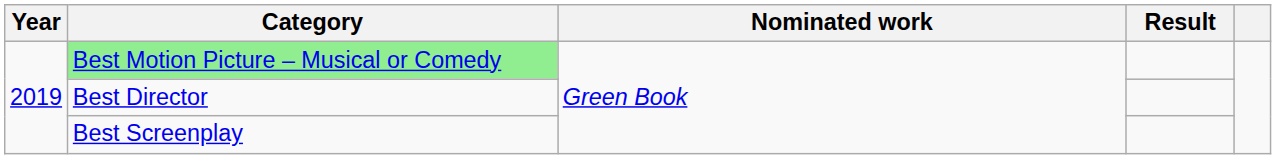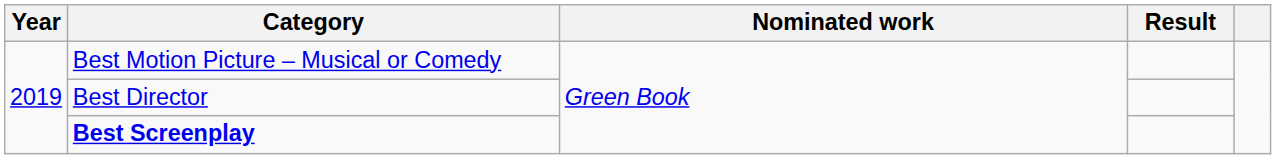(287, 60) lightgreen background -> (287, 60) no background
(158, 134) normal -> (164, 134) bold
